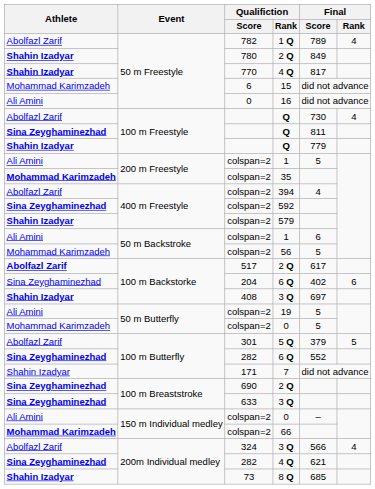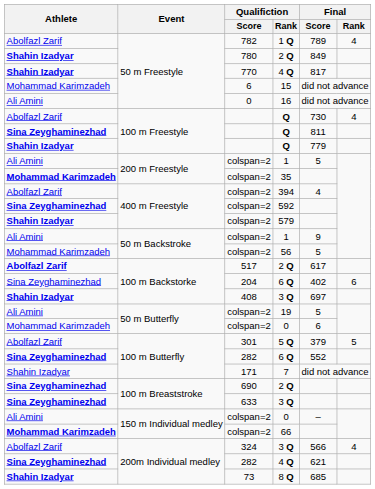(318, 237) 6 -> (318, 237) 9
(318, 327) 5 -> (318, 327) 6
